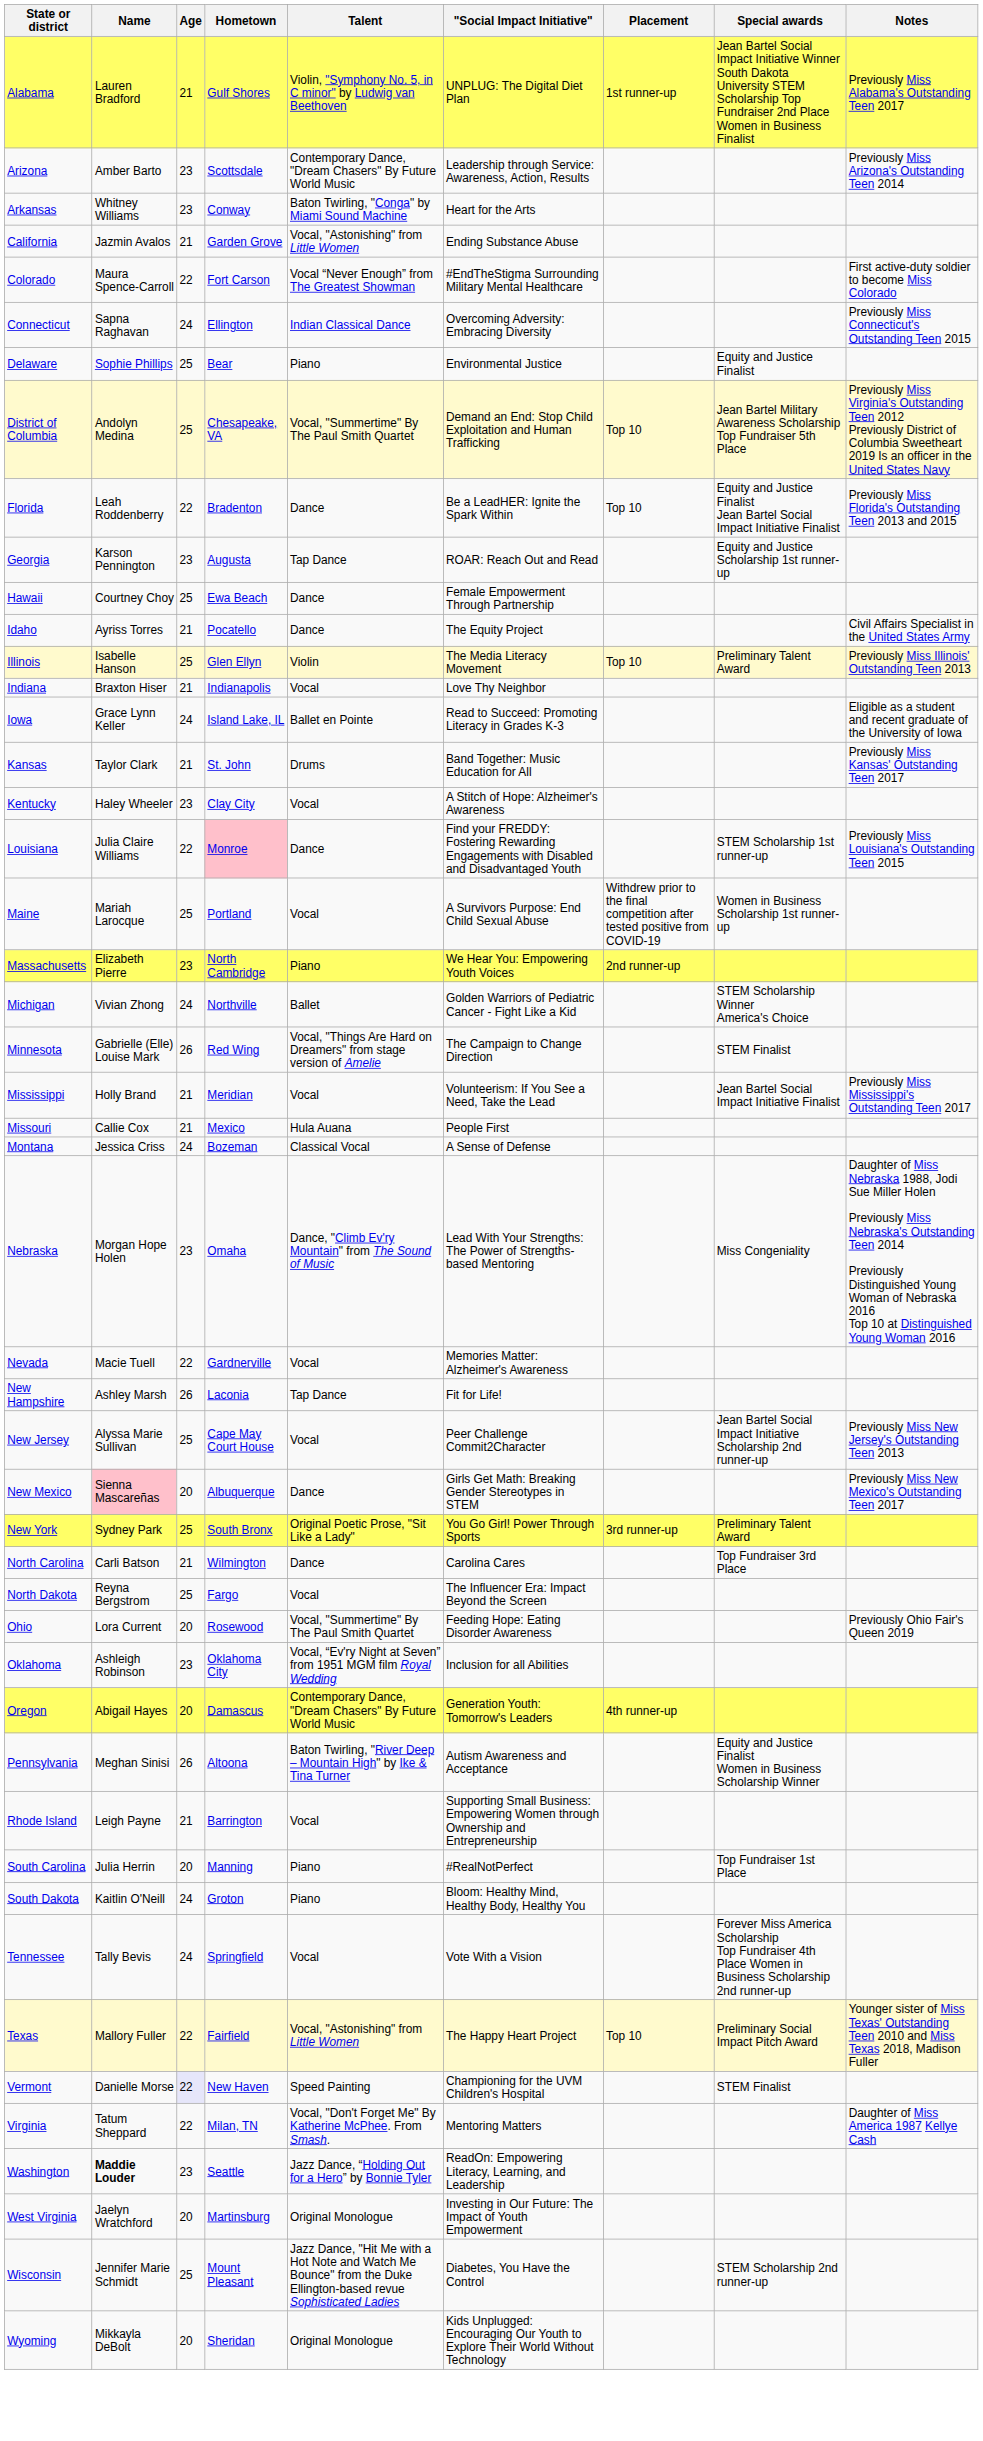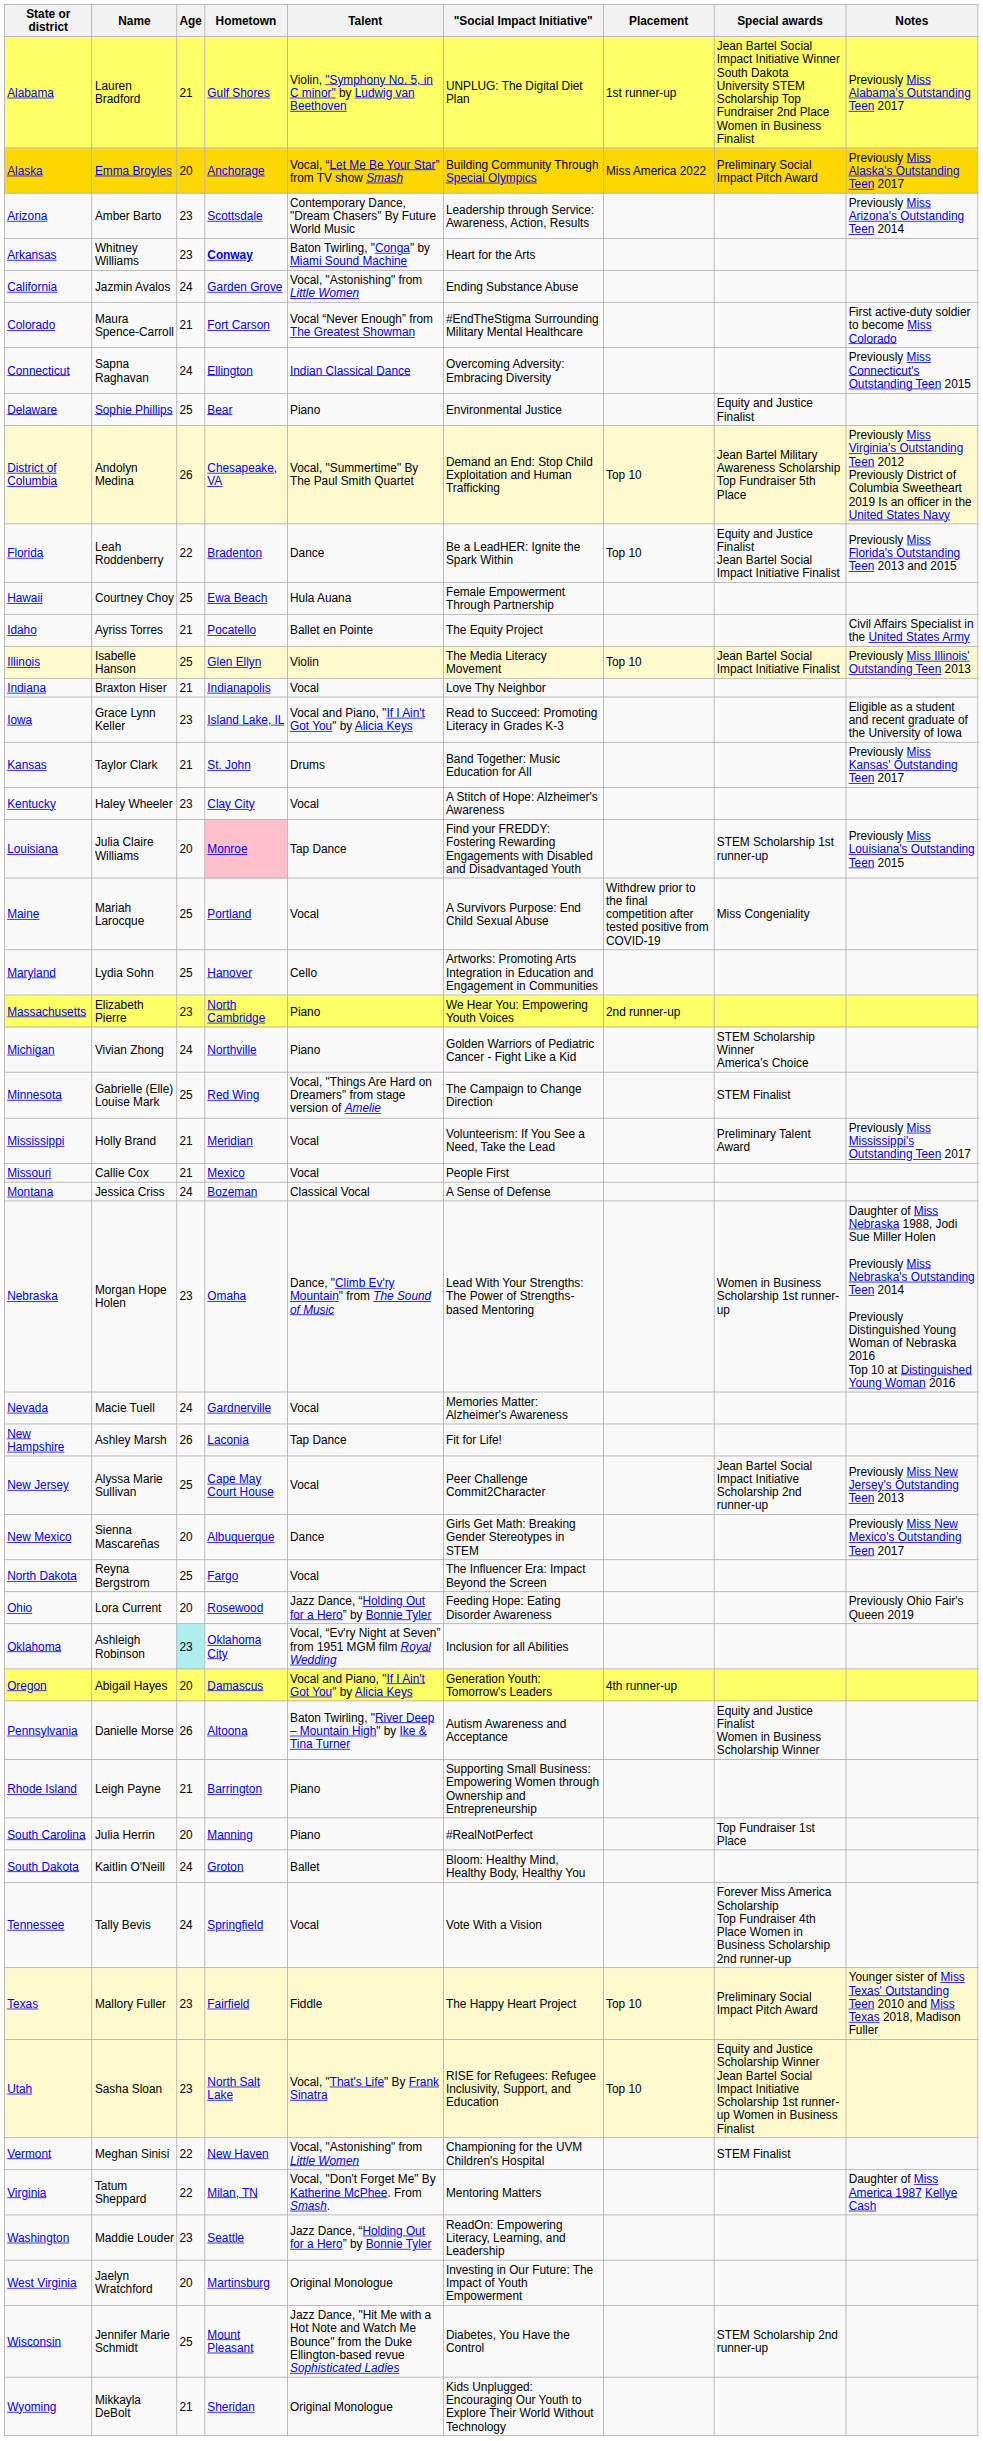+ row: (25, 171)
(229, 209) normal -> (230, 255) bold
(186, 242) 21 -> (186, 287) 24
(186, 280) 22 -> (186, 325) 21
(186, 429) 25 -> (186, 475) 26
- row: (28, 560)
(307, 598) Dance -> (321, 598) Hula Auana
(307, 630) Dance -> (331, 630) Ballet en Pointe
(764, 662) Preliminary Talent Award -> (778, 662) Jean Bartel Social Impact Initiative Finalist
(186, 720) 24 -> (186, 720) 23
(331, 720) Ballet en Pointe -> (357, 720) Vocal and Piano, "If I Ain't Got You" by Alicia Keys
(186, 849) 22 -> (186, 849) 20
(307, 849) Dance -> (318, 849) Tap Dance
(778, 914) Women in Business Scholarship 1st runner-up -> (763, 914) Miss Congeniality
+ row: (32, 973)
(305, 1005) Ballet -> (305, 1050) Piano
(186, 1050) 26 -> (186, 1095) 25
(778, 1095) Jean Bartel Social Impact Initiative Finalist -> (764, 1141) Preliminary Talent Award
(321, 1127) Hula Auana -> (304, 1173) Vocal
(763, 1251) Miss Congeniality -> (778, 1296) Women in Business Scholarship 1st runner-up
(186, 1363) 22 -> (186, 1408) 24
(127, 1492) pink background -> (127, 1537) no background
- row: (32, 1531)
- row: (45, 1563)
(354, 1627) Vocal, "Summertime" By The Paul Smith Quartet -> (361, 1608) Jazz Dance, “Holding Out for a Hero” by Bonnie Tyler
(186, 1665) no background -> (186, 1647) paleturquoise background
(363, 1711) Contemporary Dance, "Dream Chasers" By Future World Music -> (357, 1685) Vocal and Piano, "If I Ain't Got You" by Alicia Keys
(132, 1763) Meghan Sinisi -> (134, 1731) Danielle Morse
(304, 1821) Vocal -> (305, 1789) Piano
(305, 1898) Piano -> (305, 1866) Ballet
(186, 2035) 22 -> (186, 2003) 23
(356, 2035) Vocal, "Astonishing" from Little Women -> (306, 2003) Fiddle
+ row: (20, 2088)
(134, 2087) Danielle Morse -> (132, 2154) Meghan Sinisi
(186, 2087) lavender background -> (186, 2154) no background
(330, 2087) Speed Painting -> (356, 2154) Vocal, "Astonishing" from Little Women
(115, 2171) bold -> (134, 2238) normal
(186, 2340) 20 -> (186, 2407) 21
